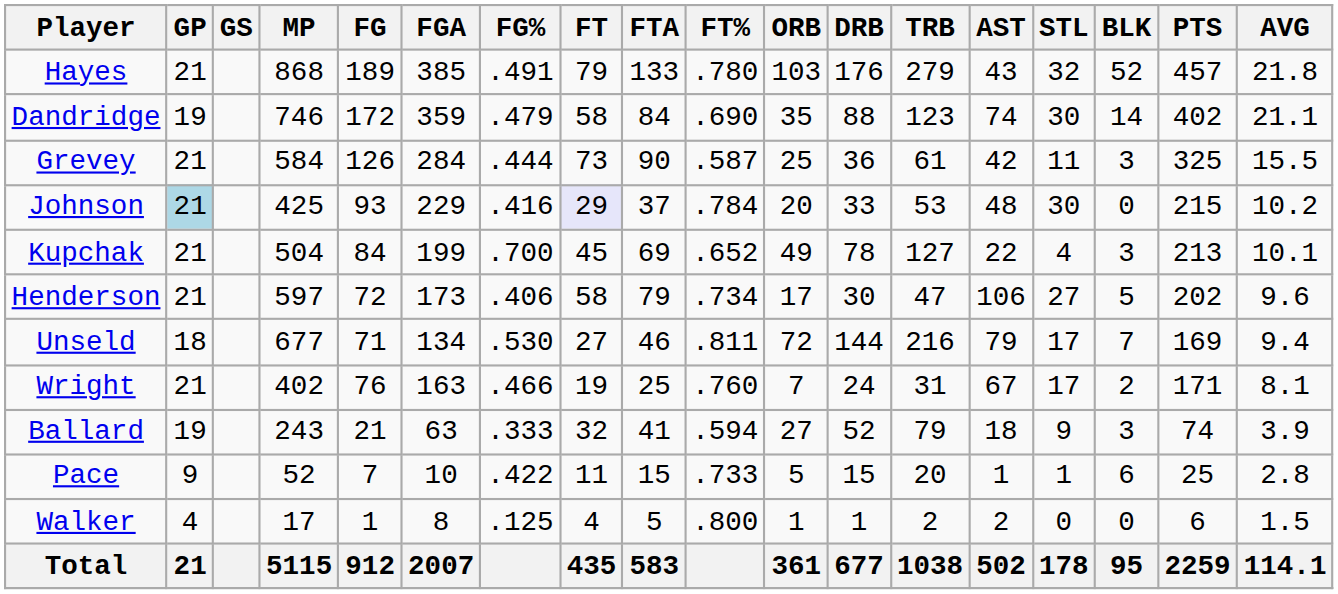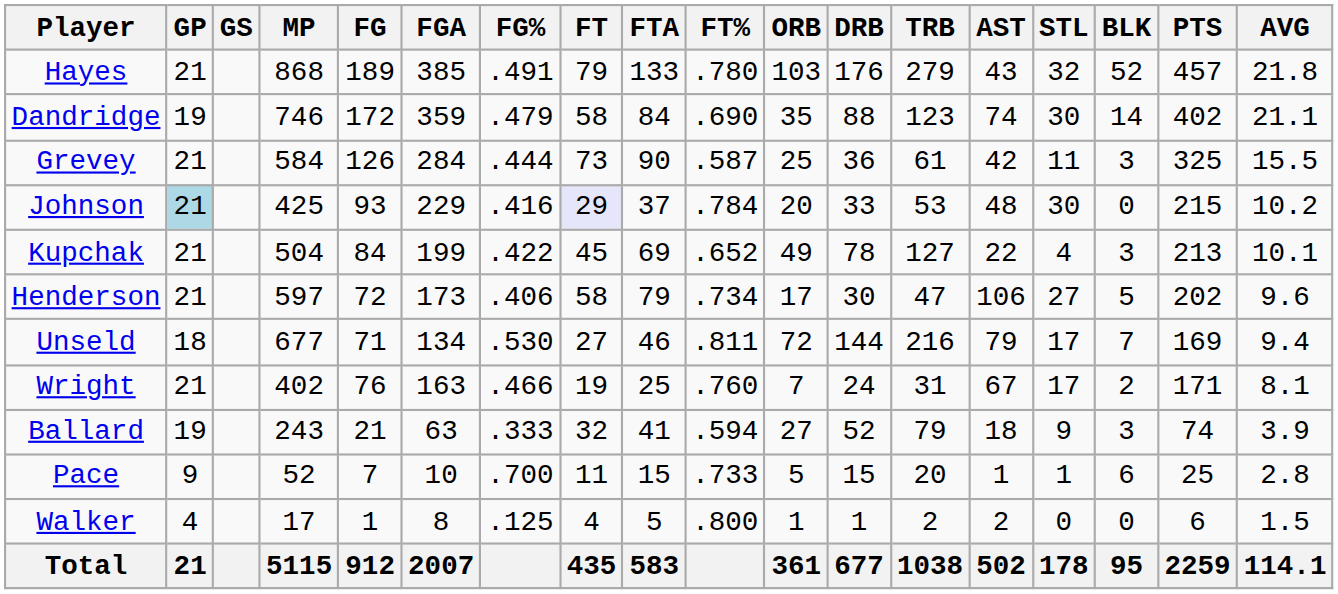(520, 252) .700 -> (520, 252) .422
(520, 477) .422 -> (520, 477) .700
